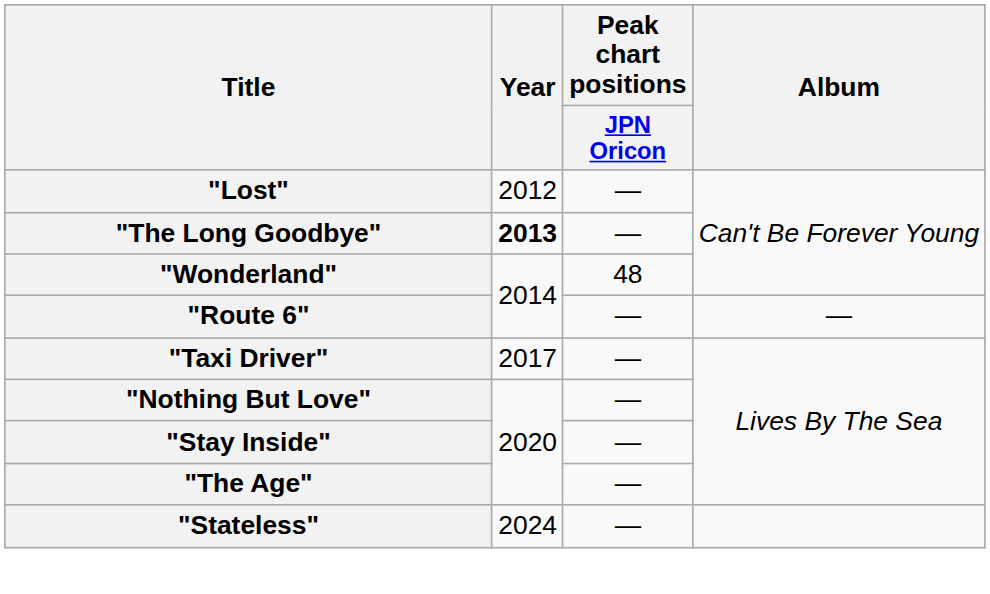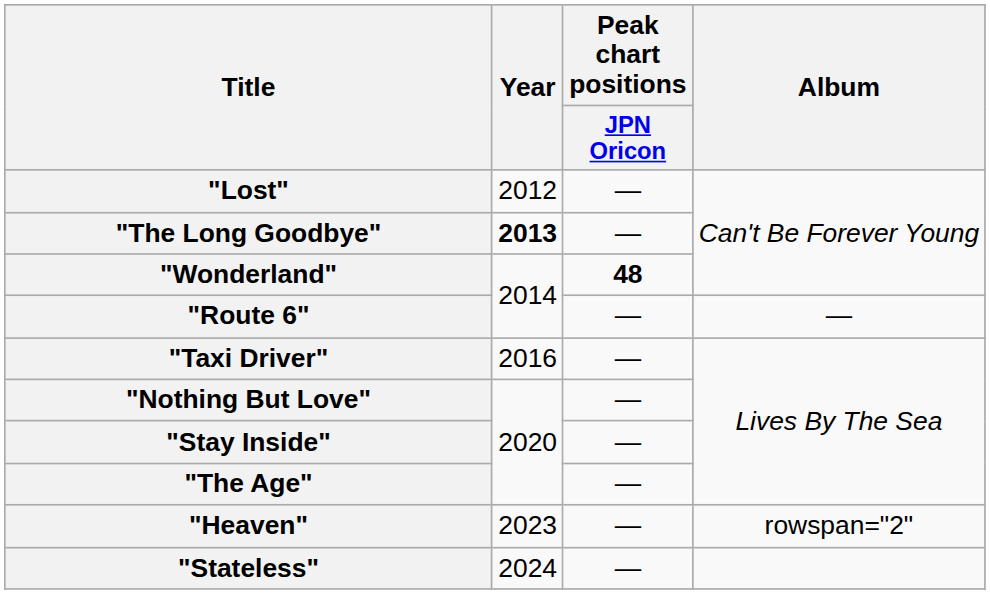(628, 274) normal -> (628, 274) bold
(528, 358) 2017 -> (528, 358) 2016
+ row: (249, 525)
